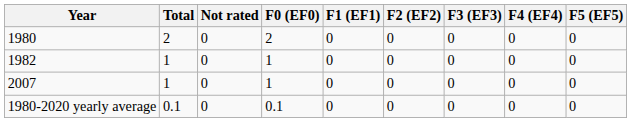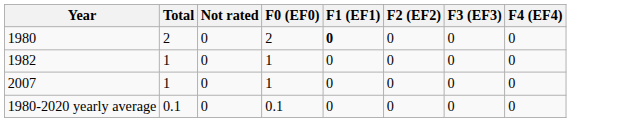- column: (596, 15)
(330, 38) normal -> (330, 38) bold
